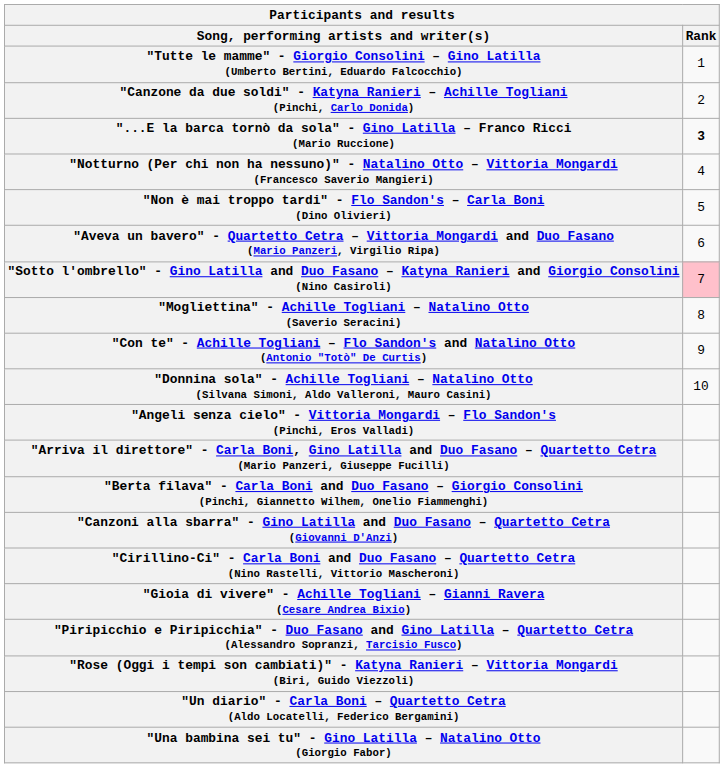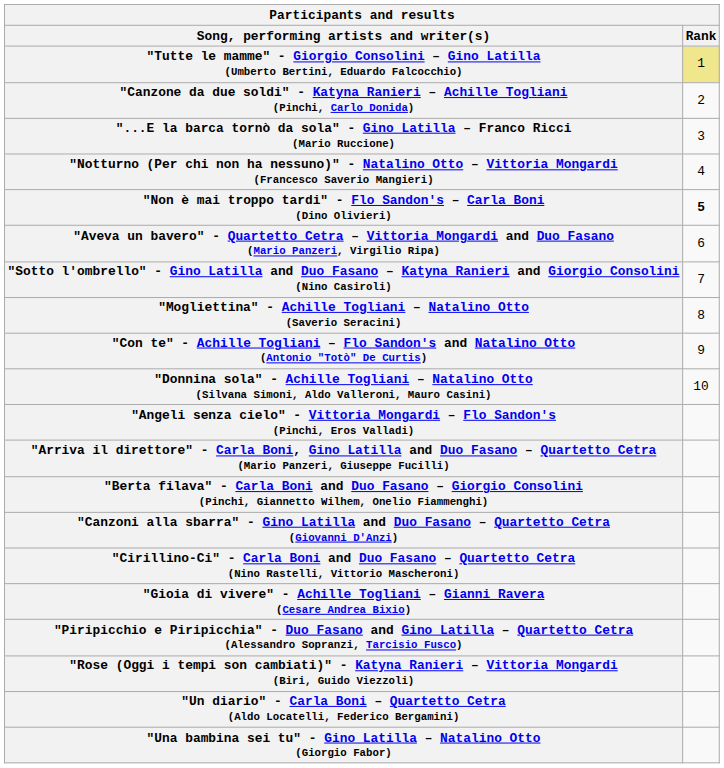(701, 64) no background -> (701, 64) khaki background
(701, 136) bold -> (701, 136) normal
(701, 208) normal -> (701, 208) bold
(701, 279) pink background -> (701, 279) no background
